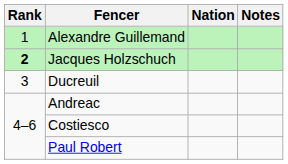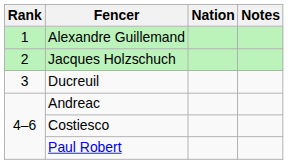(25, 59) bold -> (25, 59) normal
